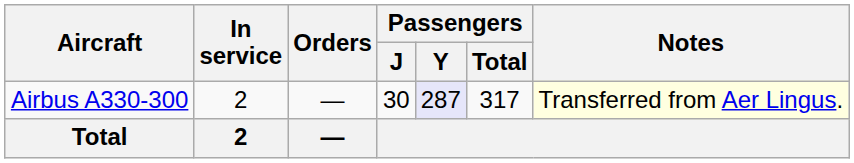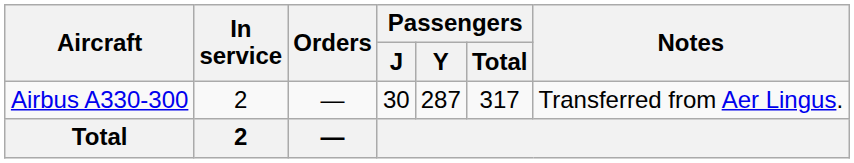(441, 99) lavender background -> (441, 99) no background
(691, 99) lightyellow background -> (691, 99) no background
